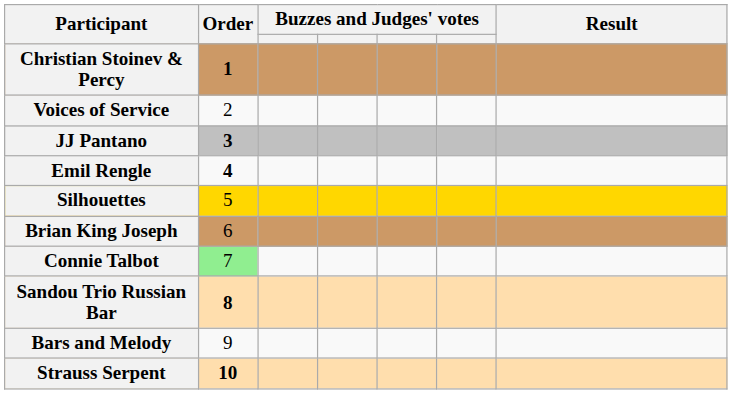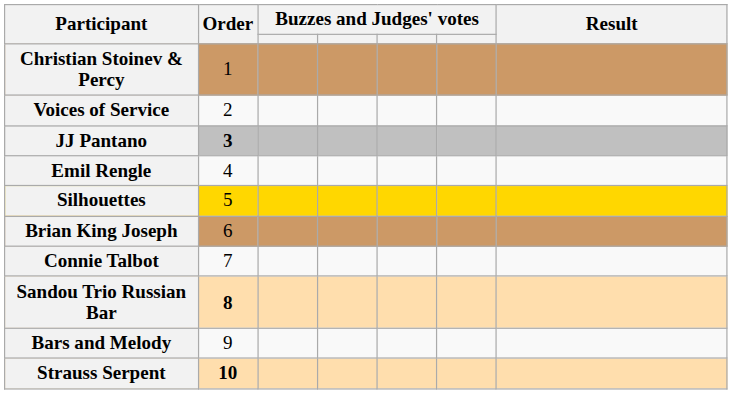(228, 69) bold -> (228, 69) normal
(228, 170) bold -> (228, 170) normal
(228, 261) lightgreen background -> (228, 261) no background
